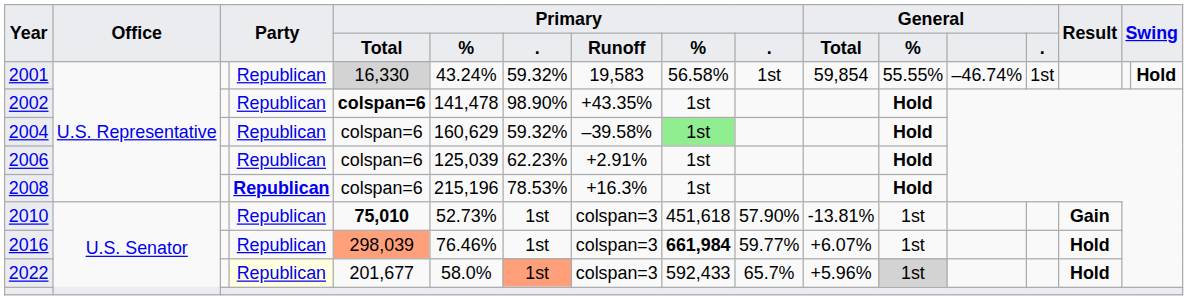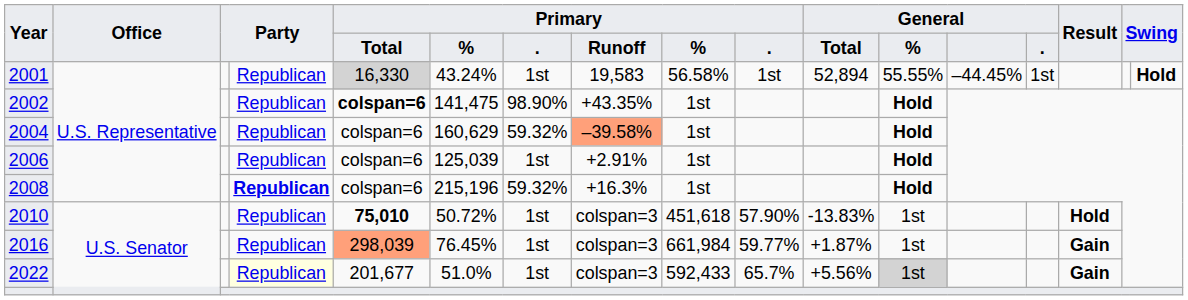(537, 76) 59.32% -> (537, 76) 1st
(841, 76) 59,854 -> (841, 76) 52,894
(987, 76) –46.74% -> (987, 76) –44.45%
(466, 104) 141,478 -> (466, 104) 141,475
(617, 132) no background -> (617, 132) lightsalmon background
(698, 132) lightgreen background -> (698, 132) no background
(537, 160) 62.23% -> (537, 160) 1st
(537, 188) 78.53% -> (537, 188) 59.32%
(466, 217) 52.73% -> (466, 217) 50.72%
(841, 217) -13.81% -> (841, 217) -13.83%
(1090, 217) Gain -> (1090, 217) Hold
(466, 245) 76.46% -> (466, 245) 76.45%
(698, 245) bold -> (698, 245) normal
(841, 245) +6.07% -> (841, 245) +1.87%
(1090, 245) Hold -> (1090, 245) Gain
(466, 273) 58.0% -> (466, 273) 51.0%
(537, 273) lightsalmon background -> (537, 273) no background
(841, 273) +5.96% -> (841, 273) +5.56%
(1090, 273) Hold -> (1090, 273) Gain
